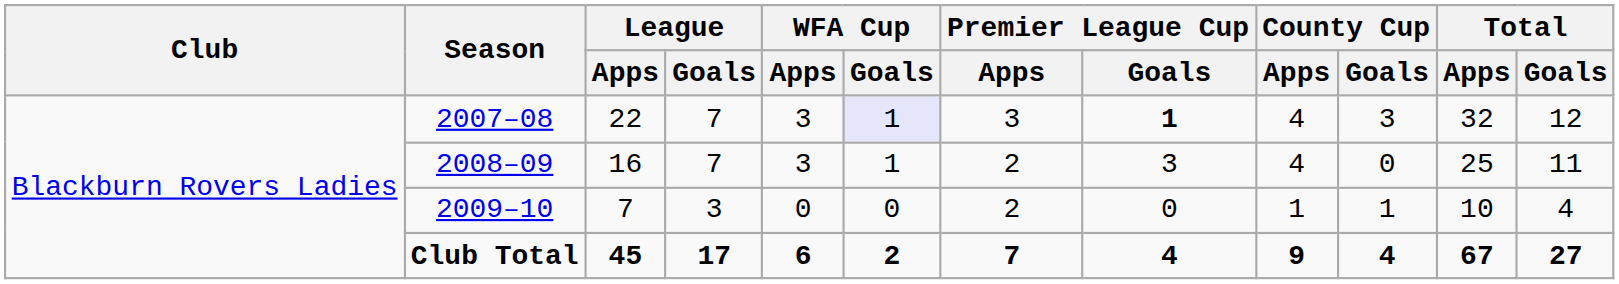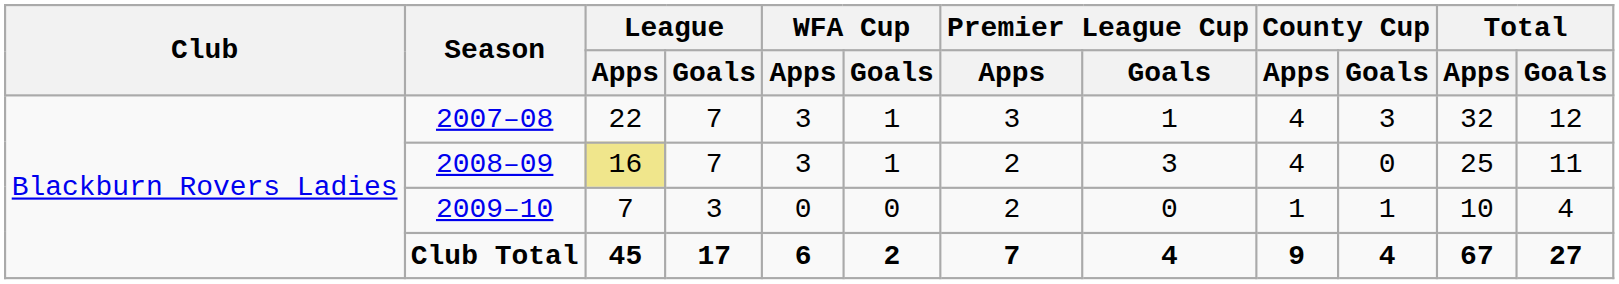(892, 119) lavender background -> (892, 119) no background
(1169, 119) bold -> (1169, 119) normal
(625, 165) no background -> (625, 165) khaki background
